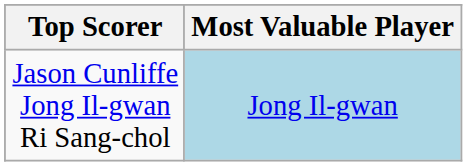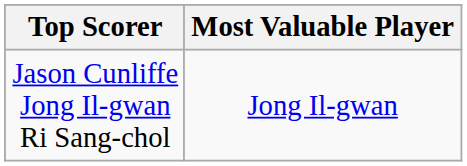(323, 104) lightblue background -> (323, 104) no background
